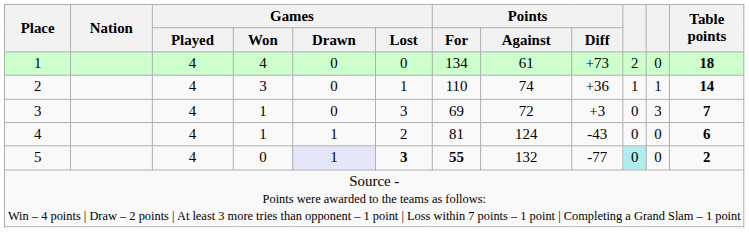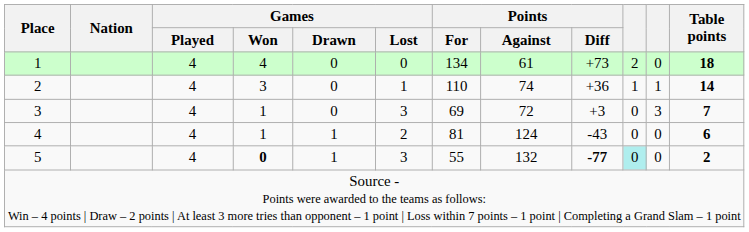(263, 157) normal -> (263, 157) bold
(334, 157) lavender background -> (334, 157) no background
(404, 157) bold -> (404, 157) normal
(457, 157) bold -> (457, 157) normal
(597, 157) normal -> (597, 157) bold
